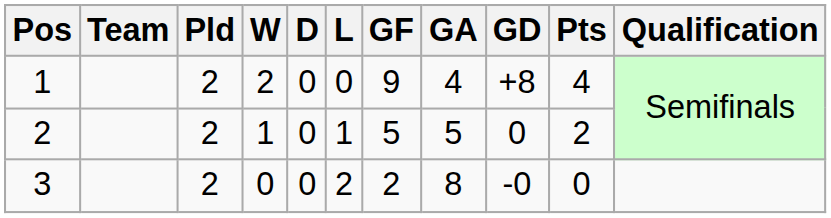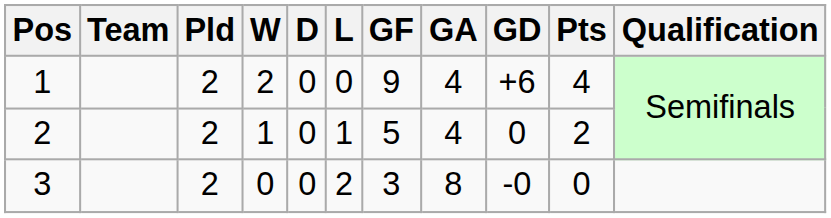(517, 81) +8 -> (517, 81) +6
(453, 133) 5 -> (453, 133) 4
(391, 184) 2 -> (391, 184) 3
